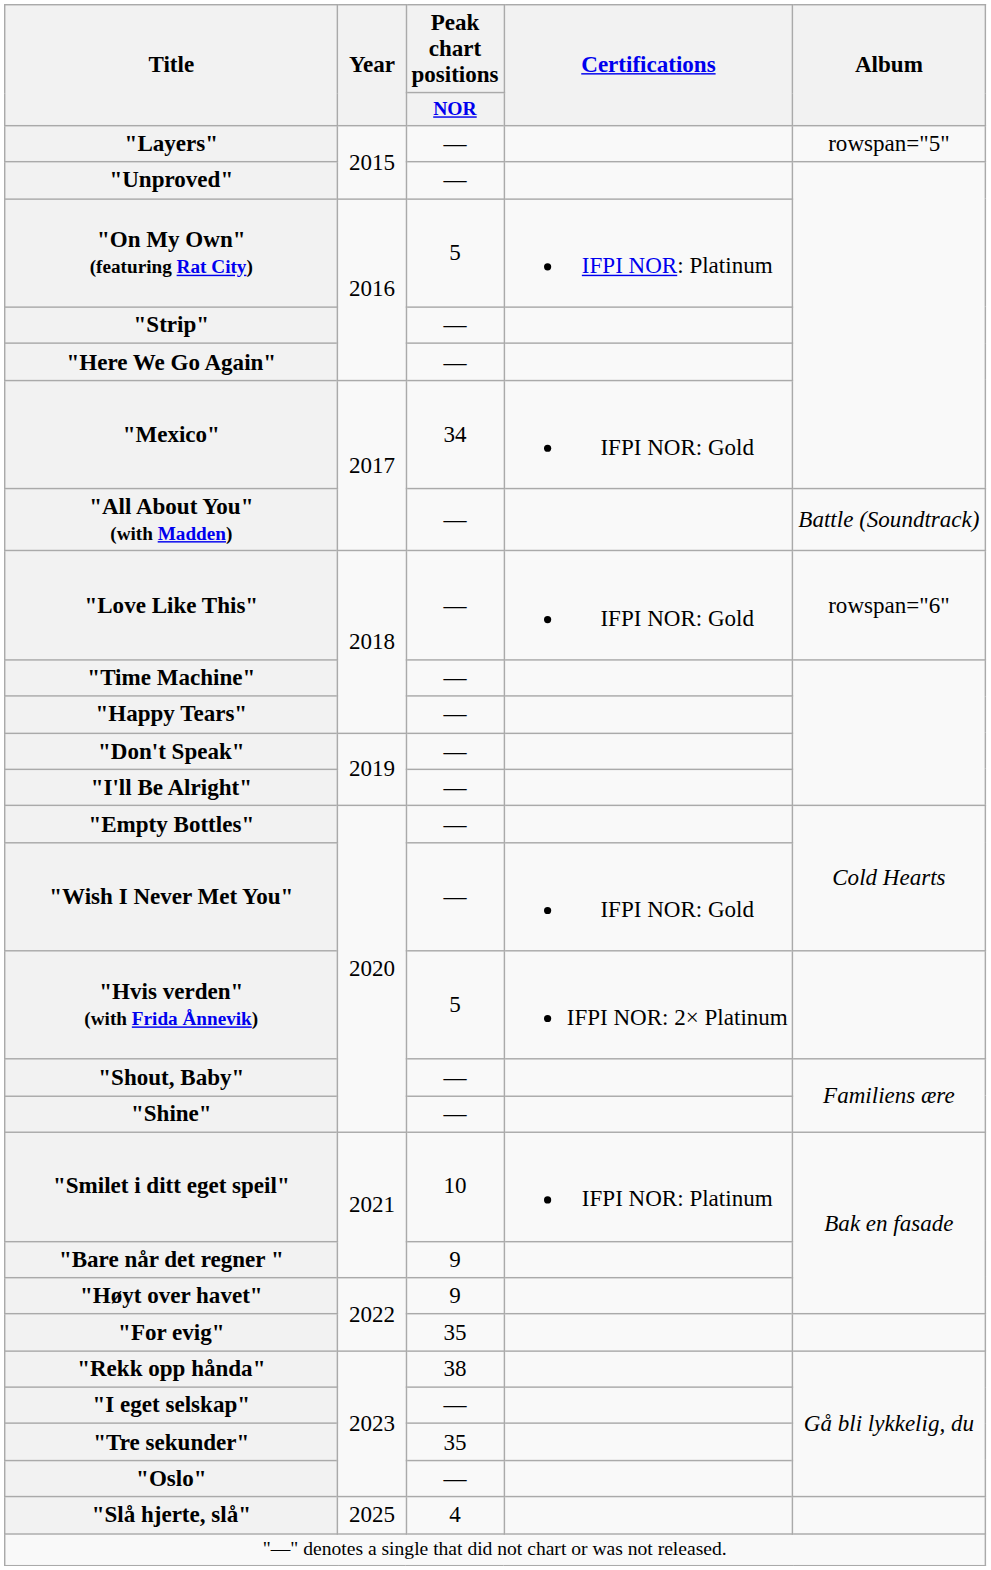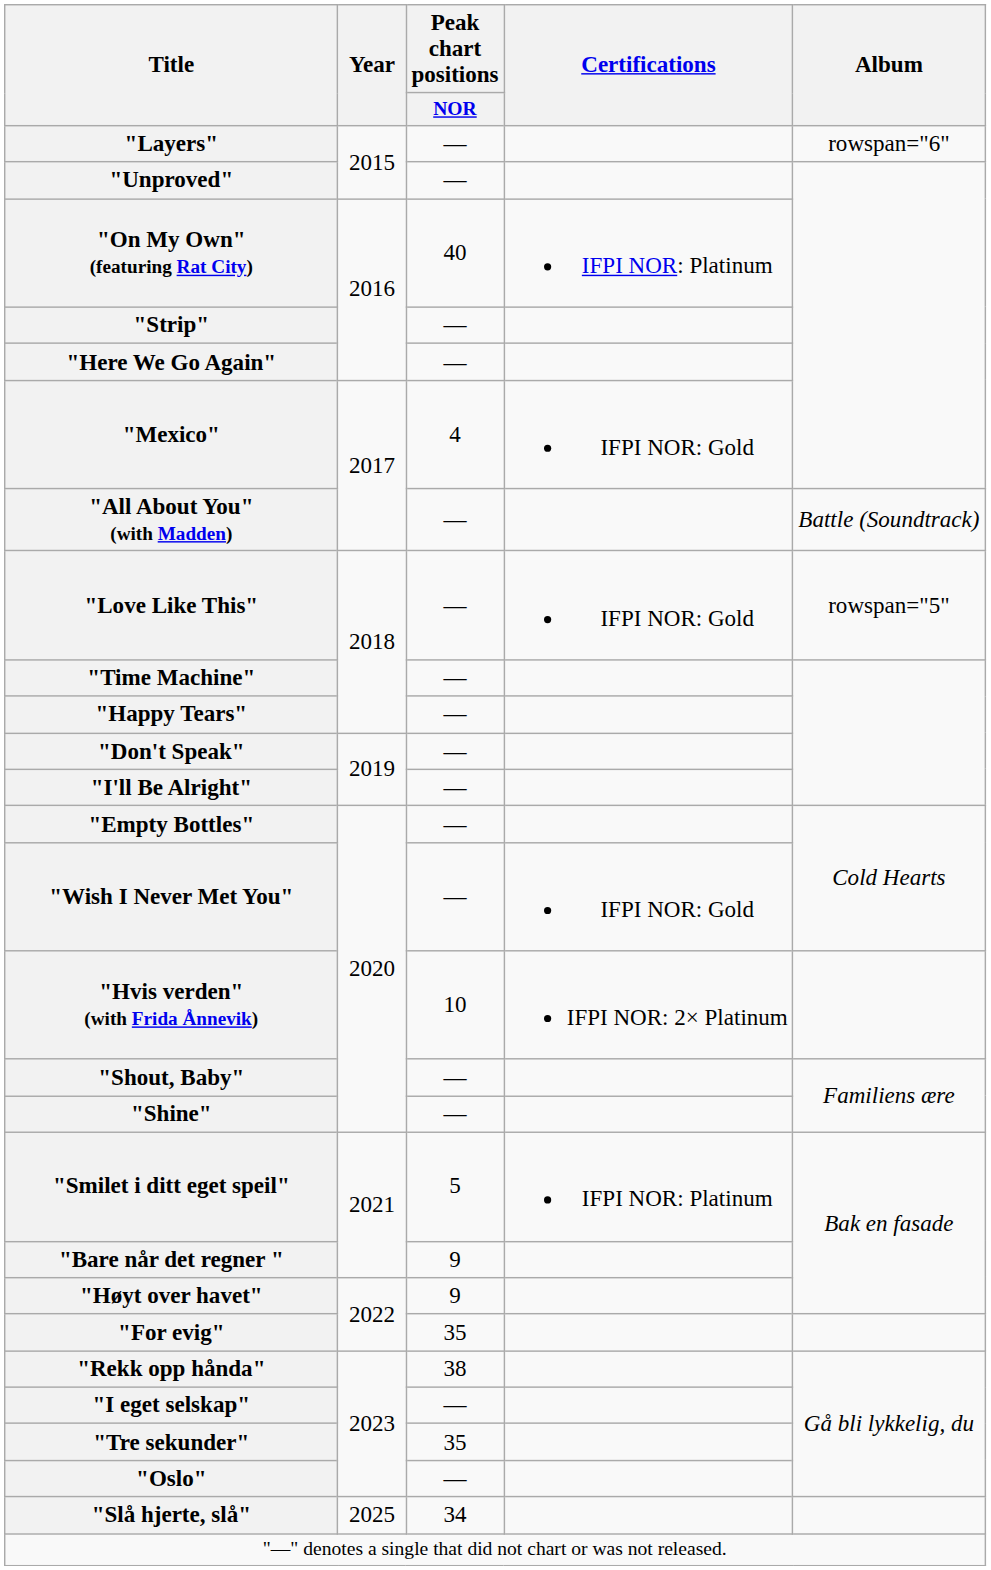(889, 143) rowspan="5" -> (889, 143) rowspan="6"
(455, 252) 5 -> (455, 252) 40
(455, 434) 34 -> (455, 434) 4
(889, 605) rowspan="6" -> (889, 605) rowspan="5"
(455, 1004) 5 -> (455, 1004) 10
(455, 1186) 10 -> (455, 1186) 5
(455, 1514) 4 -> (455, 1514) 34
